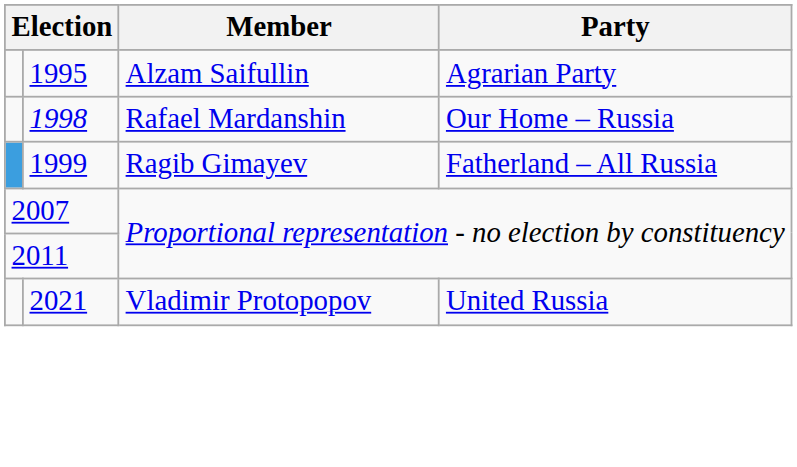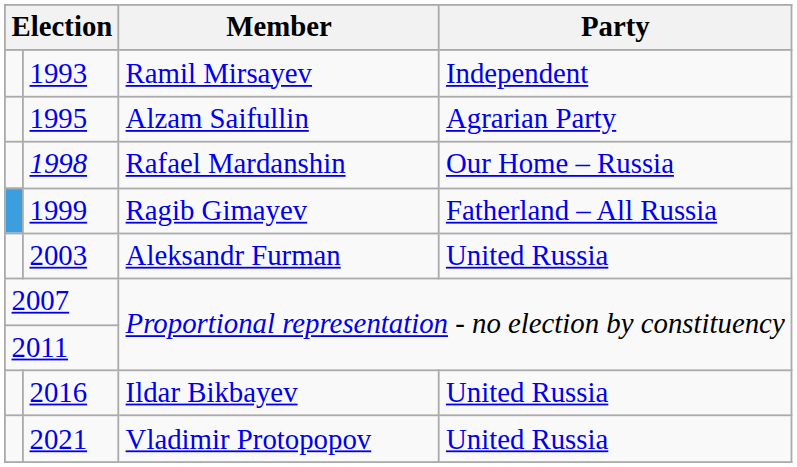+ row: (58, 73)
+ row: (58, 255)
+ row: (58, 392)
